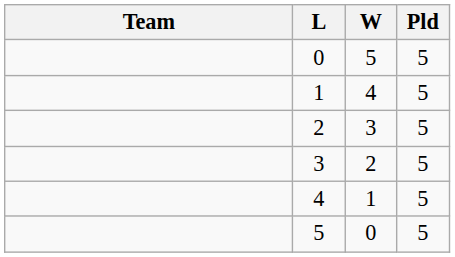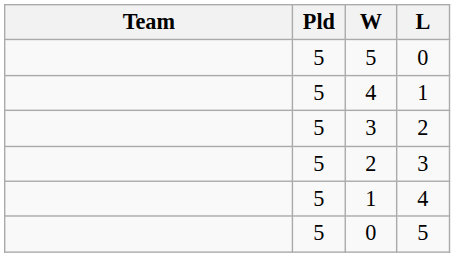columns swapped: (423, 22) <-> (319, 22)
